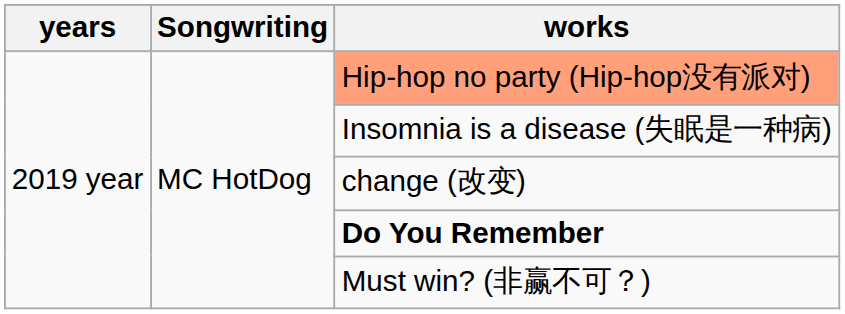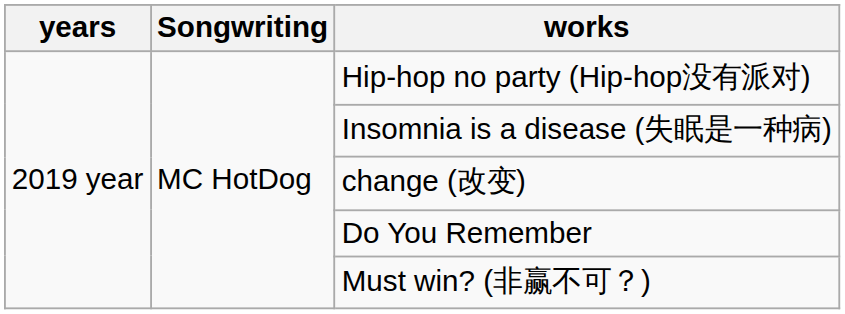(576, 76) lightsalmon background -> (576, 76) no background
(473, 232) bold -> (467, 232) normal
